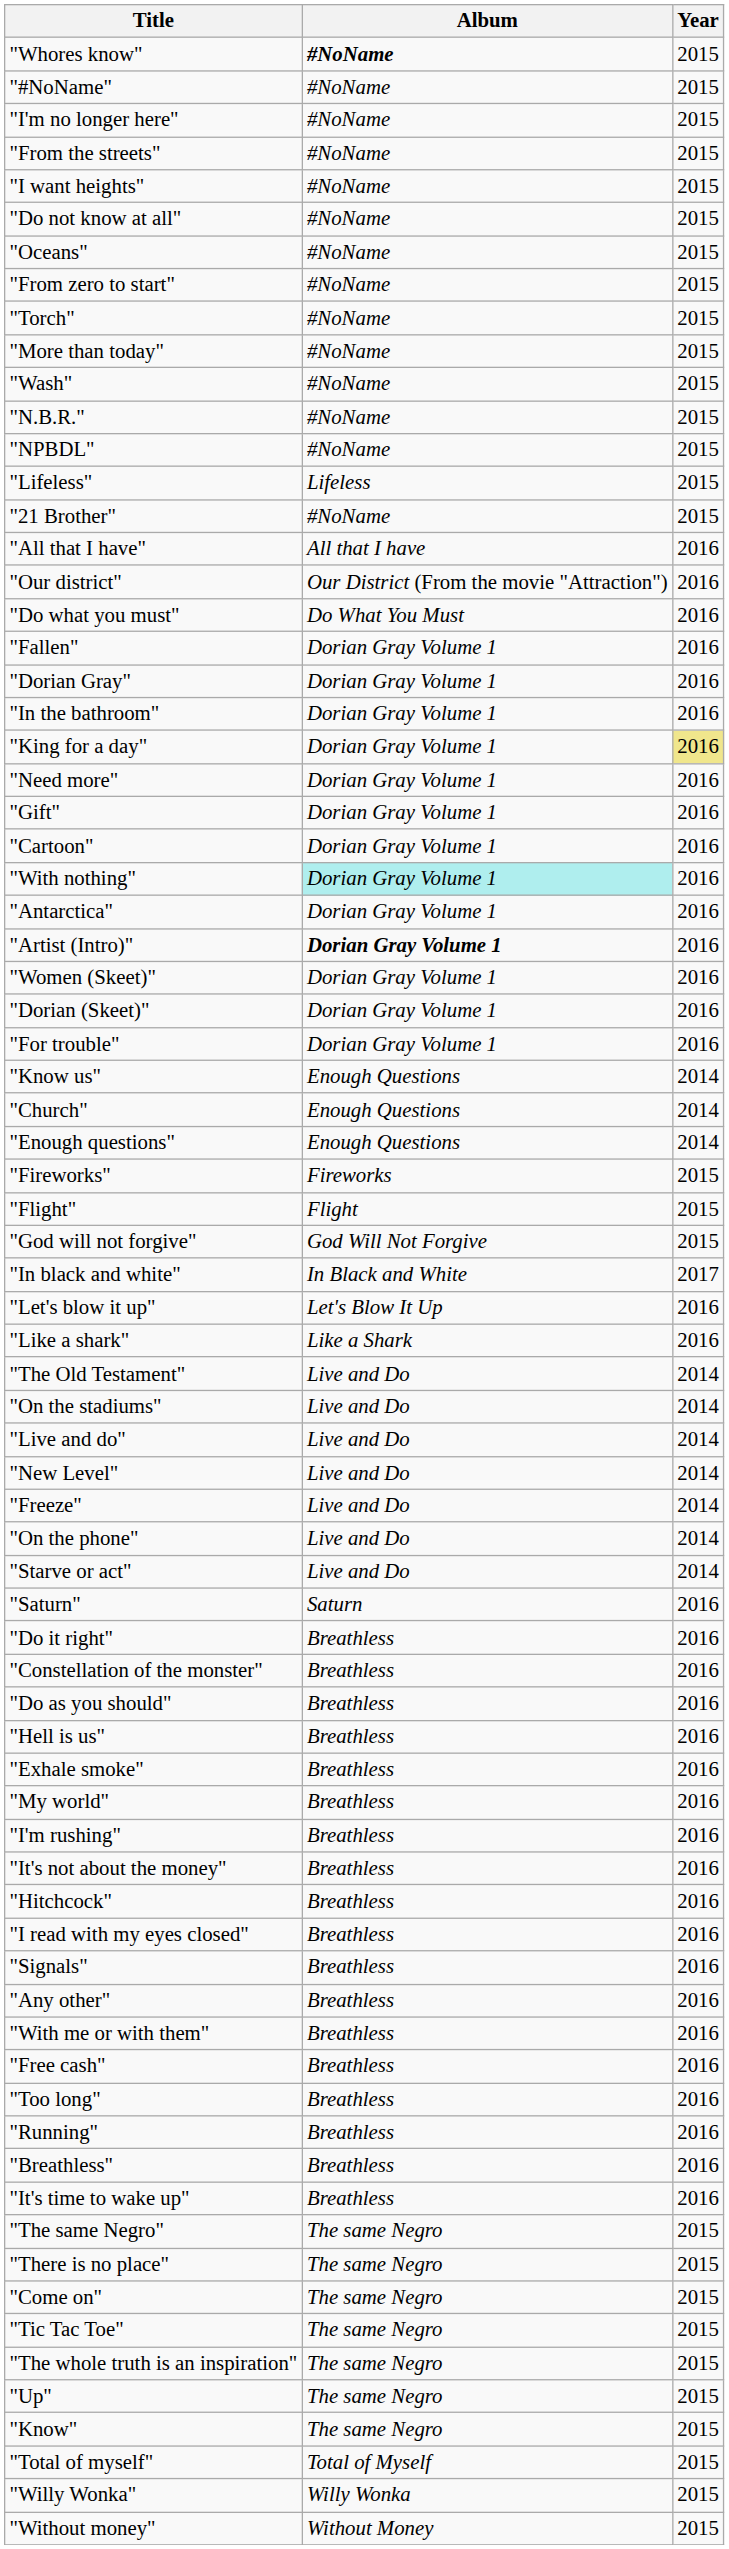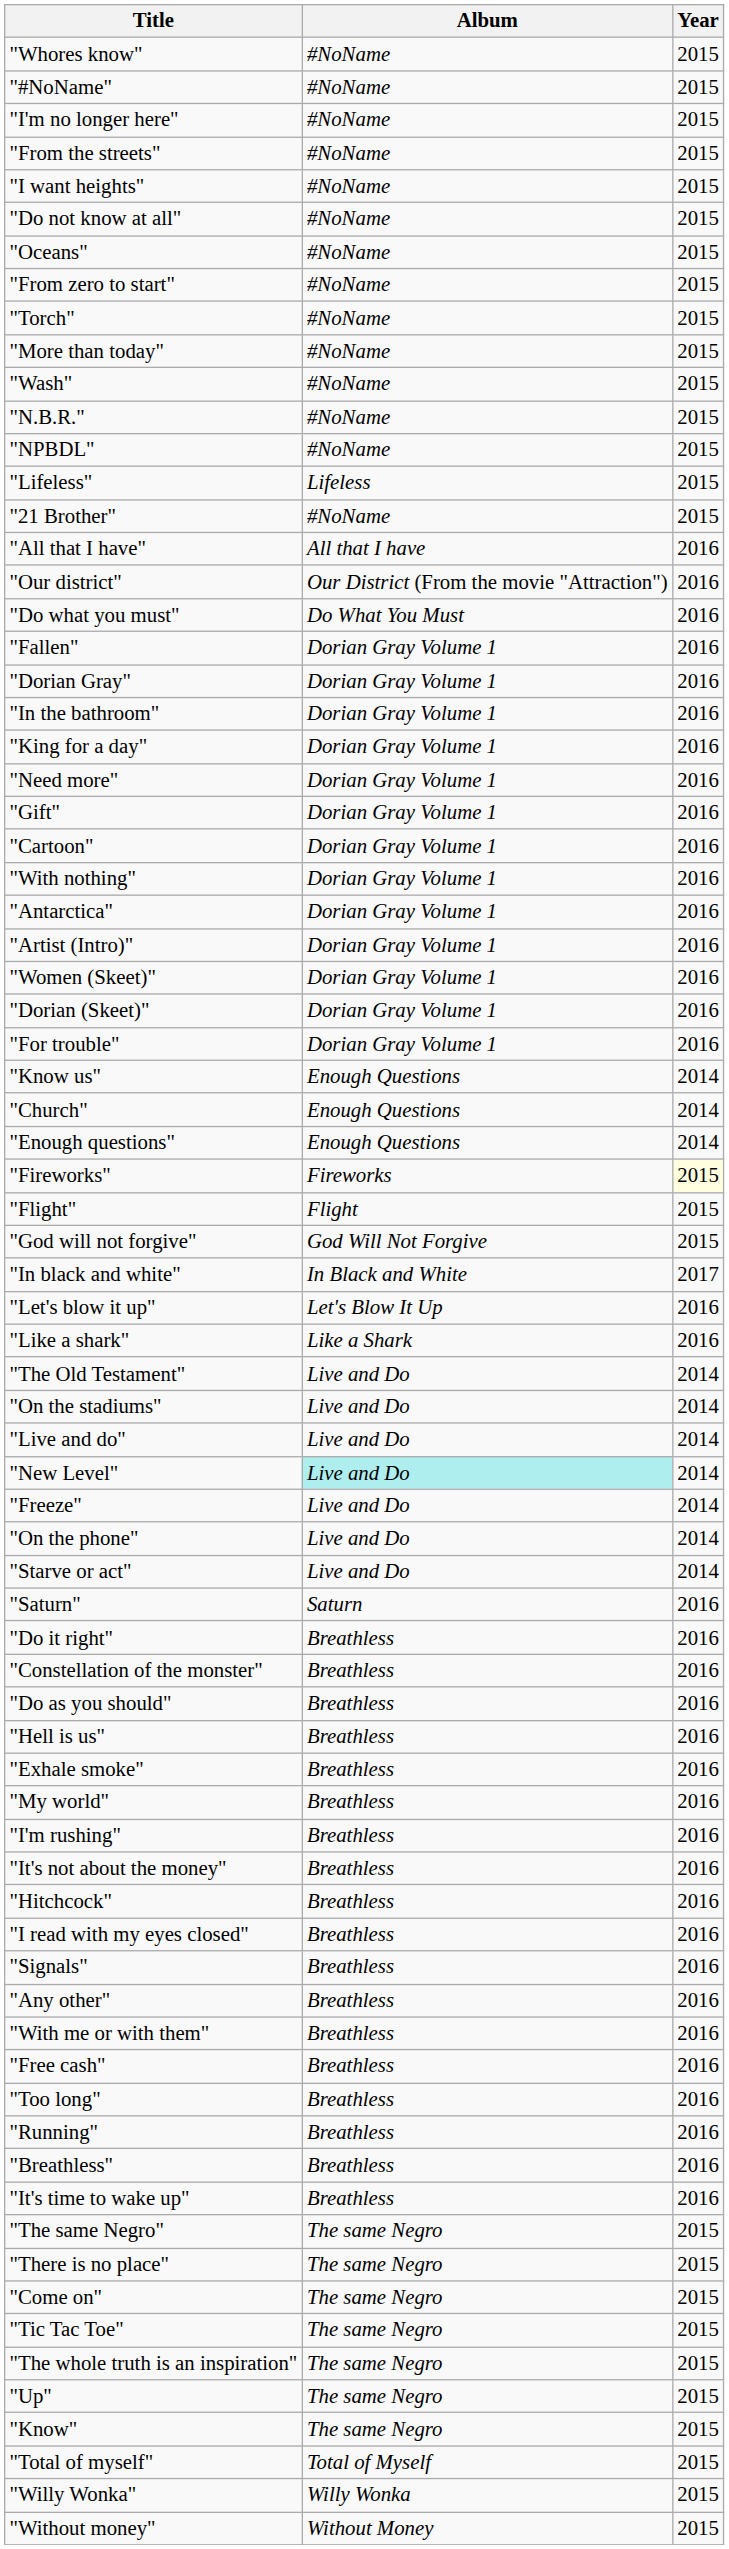(350, 53) bold -> (349, 53) normal
(698, 746) khaki background -> (698, 746) no background
(402, 878) paleturquoise background -> (402, 878) no background
(404, 944) bold -> (402, 944) normal
(698, 1175) no background -> (698, 1175) lightyellow background
(358, 1472) no background -> (358, 1472) paleturquoise background
